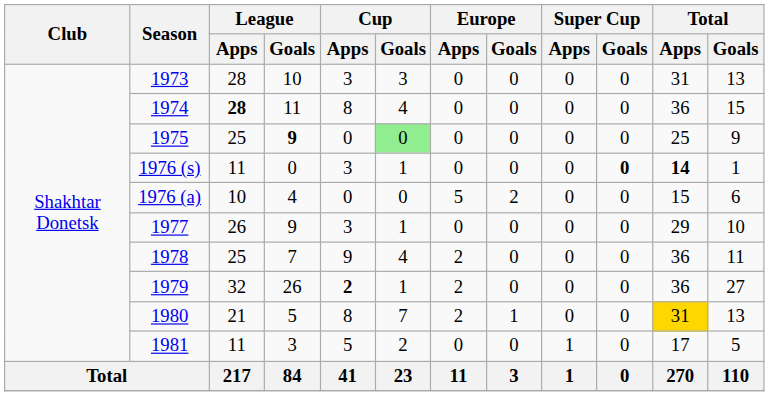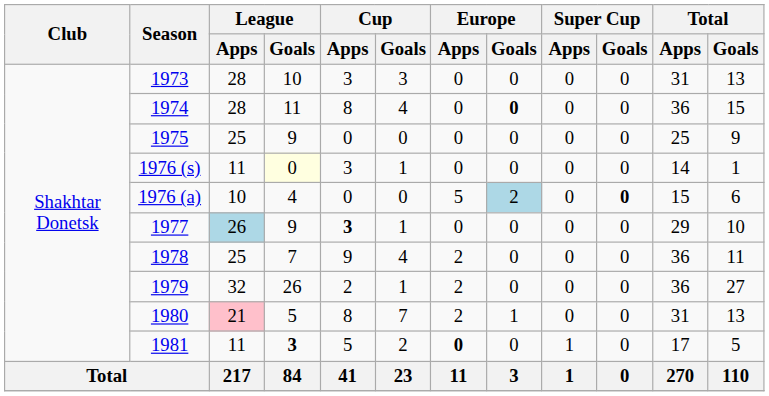(237, 108) bold -> (237, 108) normal
(514, 108) normal -> (514, 108) bold
(292, 138) bold -> (292, 138) normal
(403, 138) lightgreen background -> (403, 138) no background
(292, 167) no background -> (292, 167) lightyellow background
(625, 167) bold -> (625, 167) normal
(680, 167) bold -> (680, 167) normal
(514, 197) no background -> (514, 197) lightblue background
(625, 197) normal -> (625, 197) bold
(237, 227) no background -> (237, 227) lightblue background
(348, 227) normal -> (348, 227) bold
(348, 286) bold -> (348, 286) normal
(237, 316) no background -> (237, 316) pink background
(680, 316) gold background -> (680, 316) no background
(292, 345) normal -> (292, 345) bold
(458, 345) normal -> (458, 345) bold
